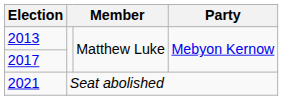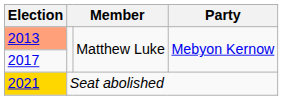(24, 38) no background -> (24, 38) lightsalmon background
(24, 83) no background -> (24, 83) gold background
